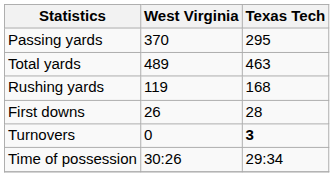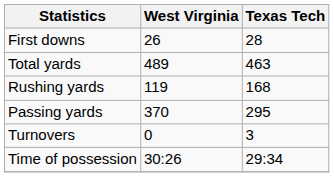rows swapped: (46, 111) <-> (55, 40)
(250, 135) bold -> (250, 135) normal
